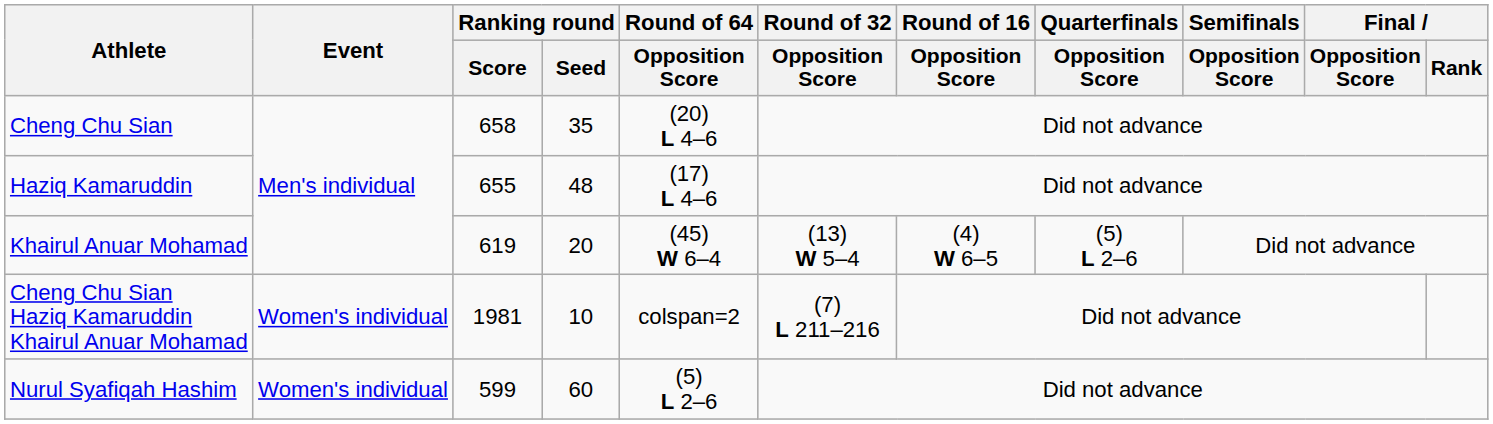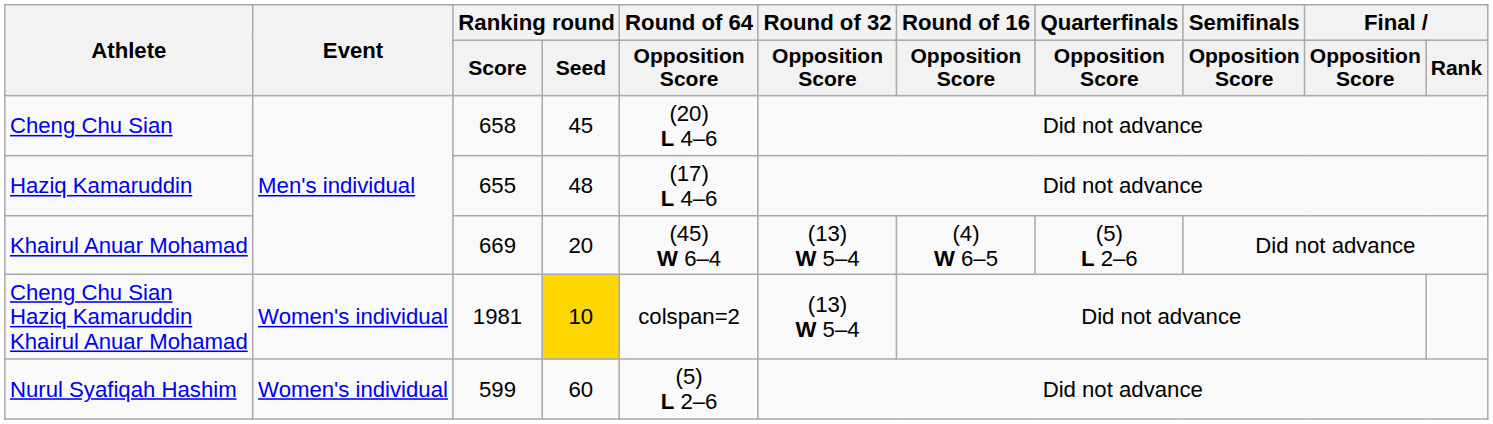(581, 126) 35 -> (581, 126) 45
(497, 246) 619 -> (497, 246) 669
(581, 318) no background -> (581, 318) gold background
(828, 318) (7) L 211–216 -> (828, 318) (13) W 5–4
